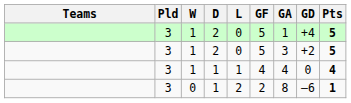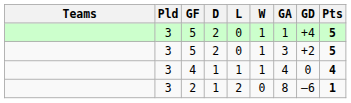columns swapped: (193, 14) <-> (262, 14)
